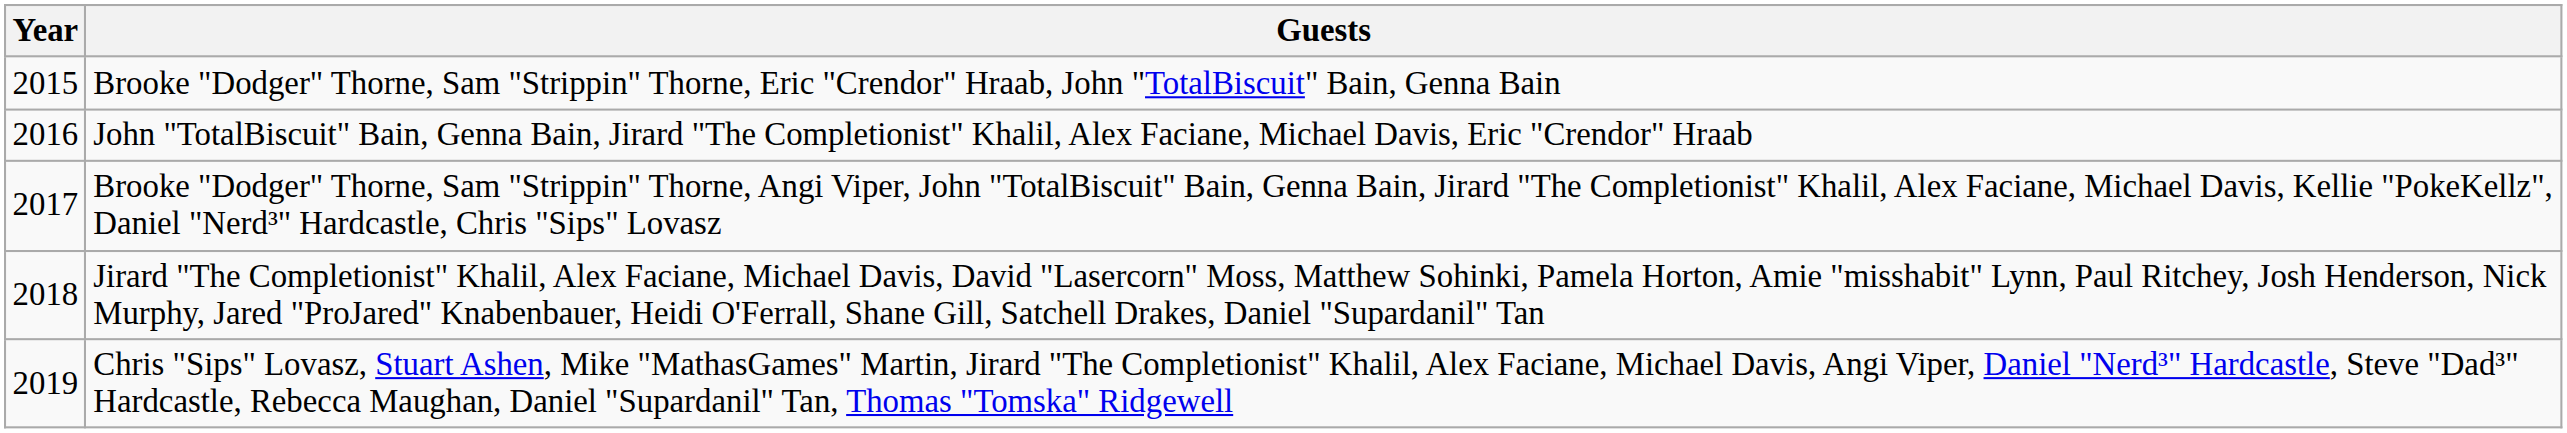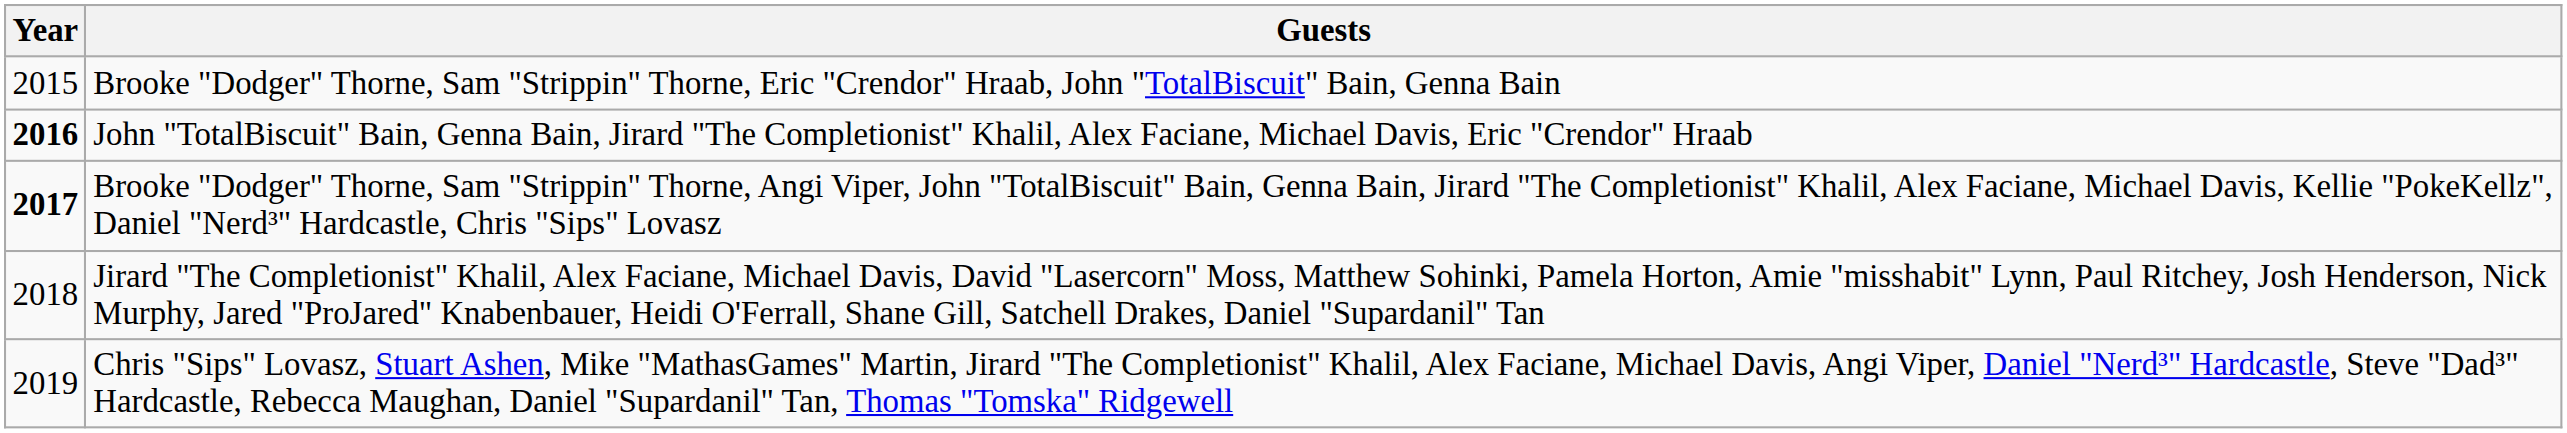(45, 134) normal -> (45, 134) bold
(45, 205) normal -> (45, 205) bold
